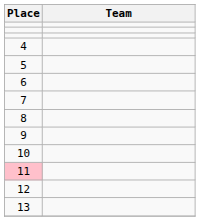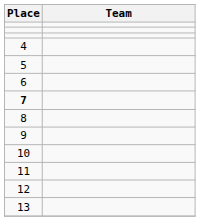(23, 100) normal -> (23, 100) bold
(23, 171) pink background -> (23, 171) no background
